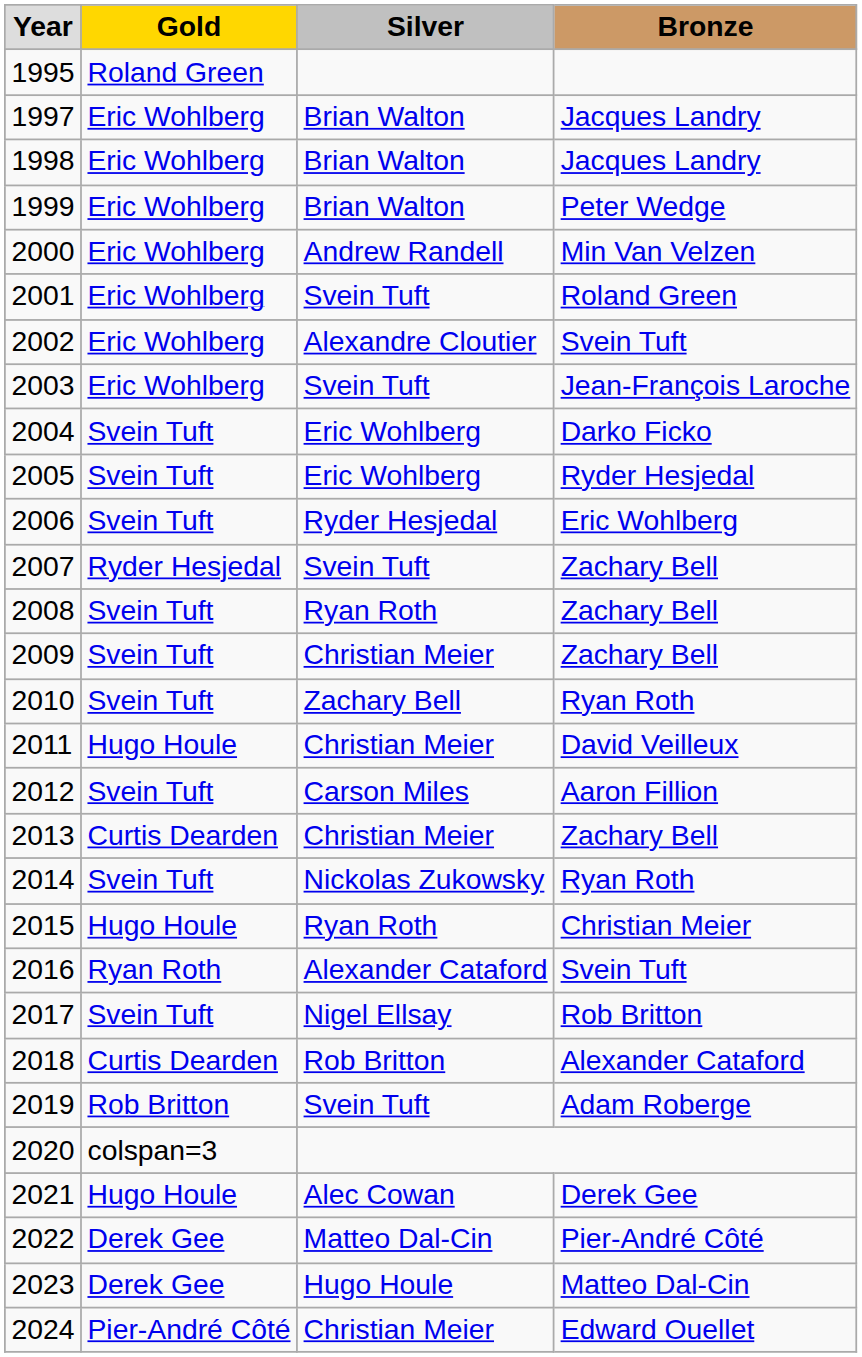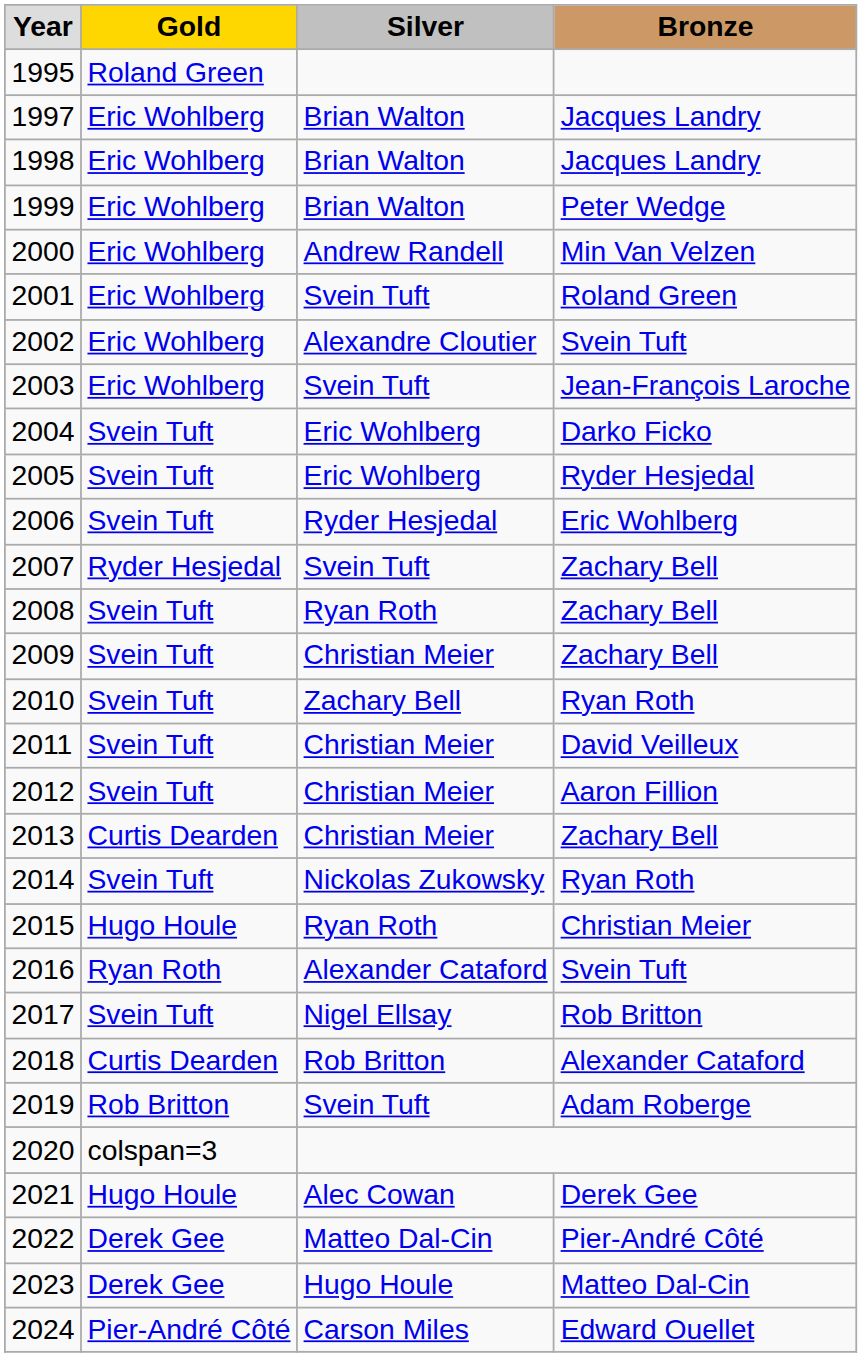(162, 745) Hugo Houle -> (150, 745) Svein Tuft
(386, 790) Carson Miles -> (399, 790) Christian Meier
(399, 1329) Christian Meier -> (386, 1329) Carson Miles
